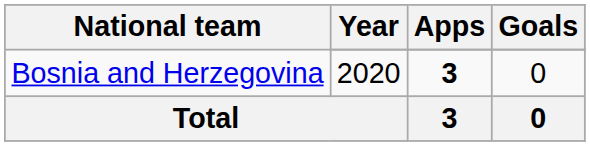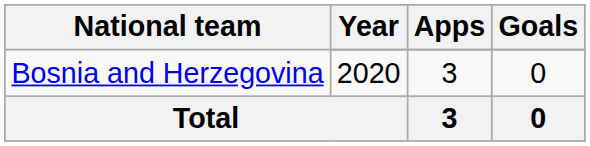(449, 72) bold -> (449, 72) normal
